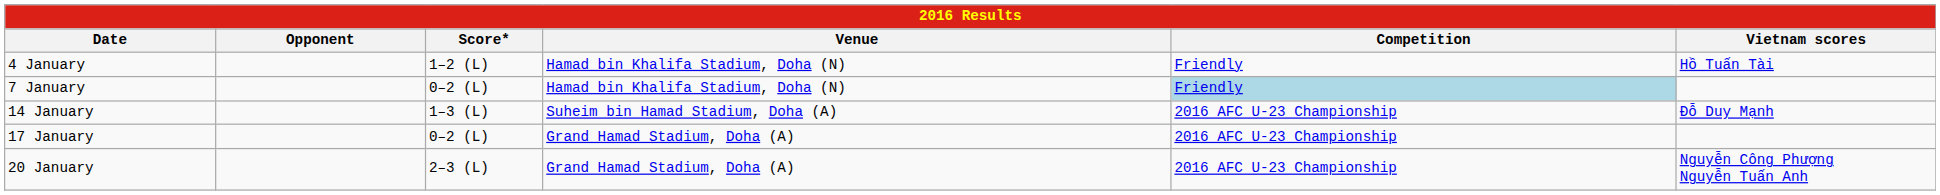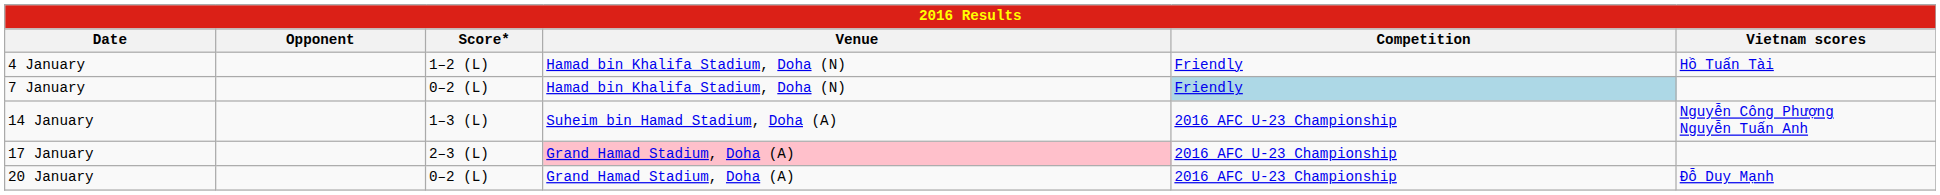(1727, 112) Đỗ Duy Mạnh -> (1757, 121) Nguyễn Công Phượng Nguyễn Tuấn Anh
(459, 136) 0–2 (L) -> (459, 153) 2–3 (L)
(670, 136) no background -> (670, 153) pink background
(459, 169) 2–3 (L) -> (459, 177) 0–2 (L)
(1757, 169) Nguyễn Công Phượng Nguyễn Tuấn Anh -> (1727, 177) Đỗ Duy Mạnh
